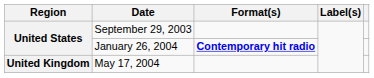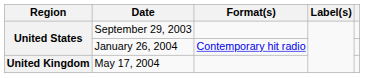(256, 47) bold -> (251, 47) normal
